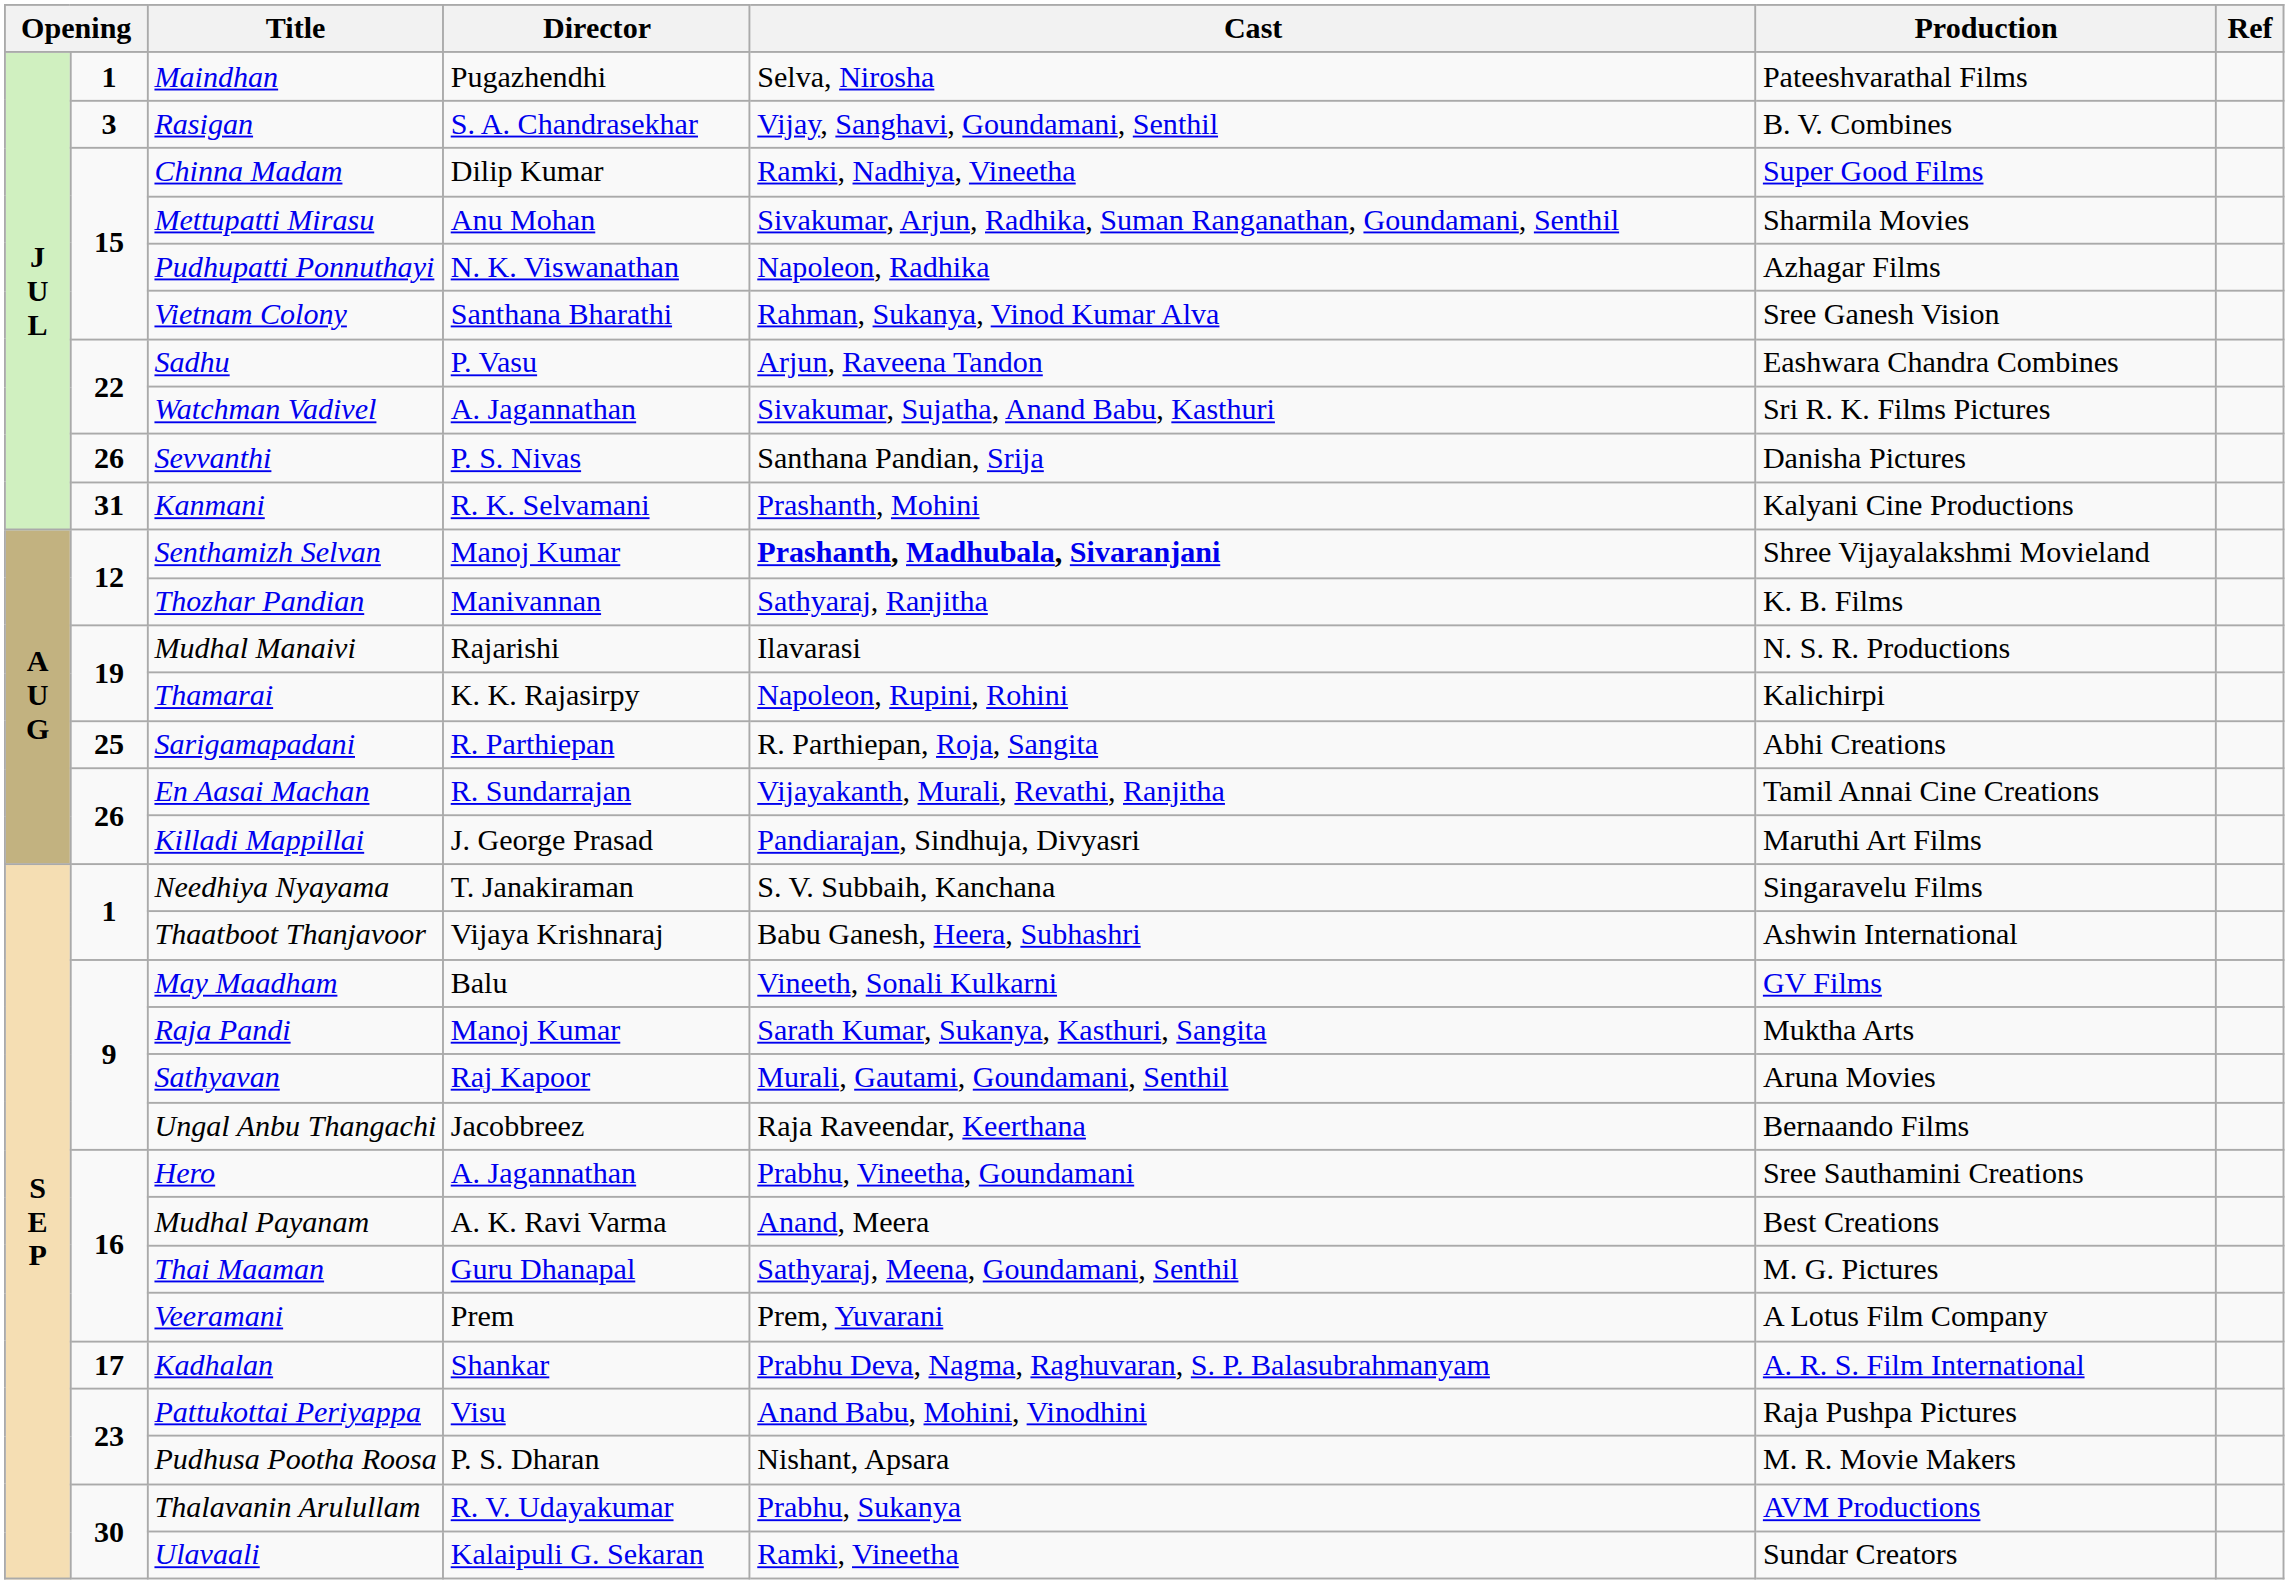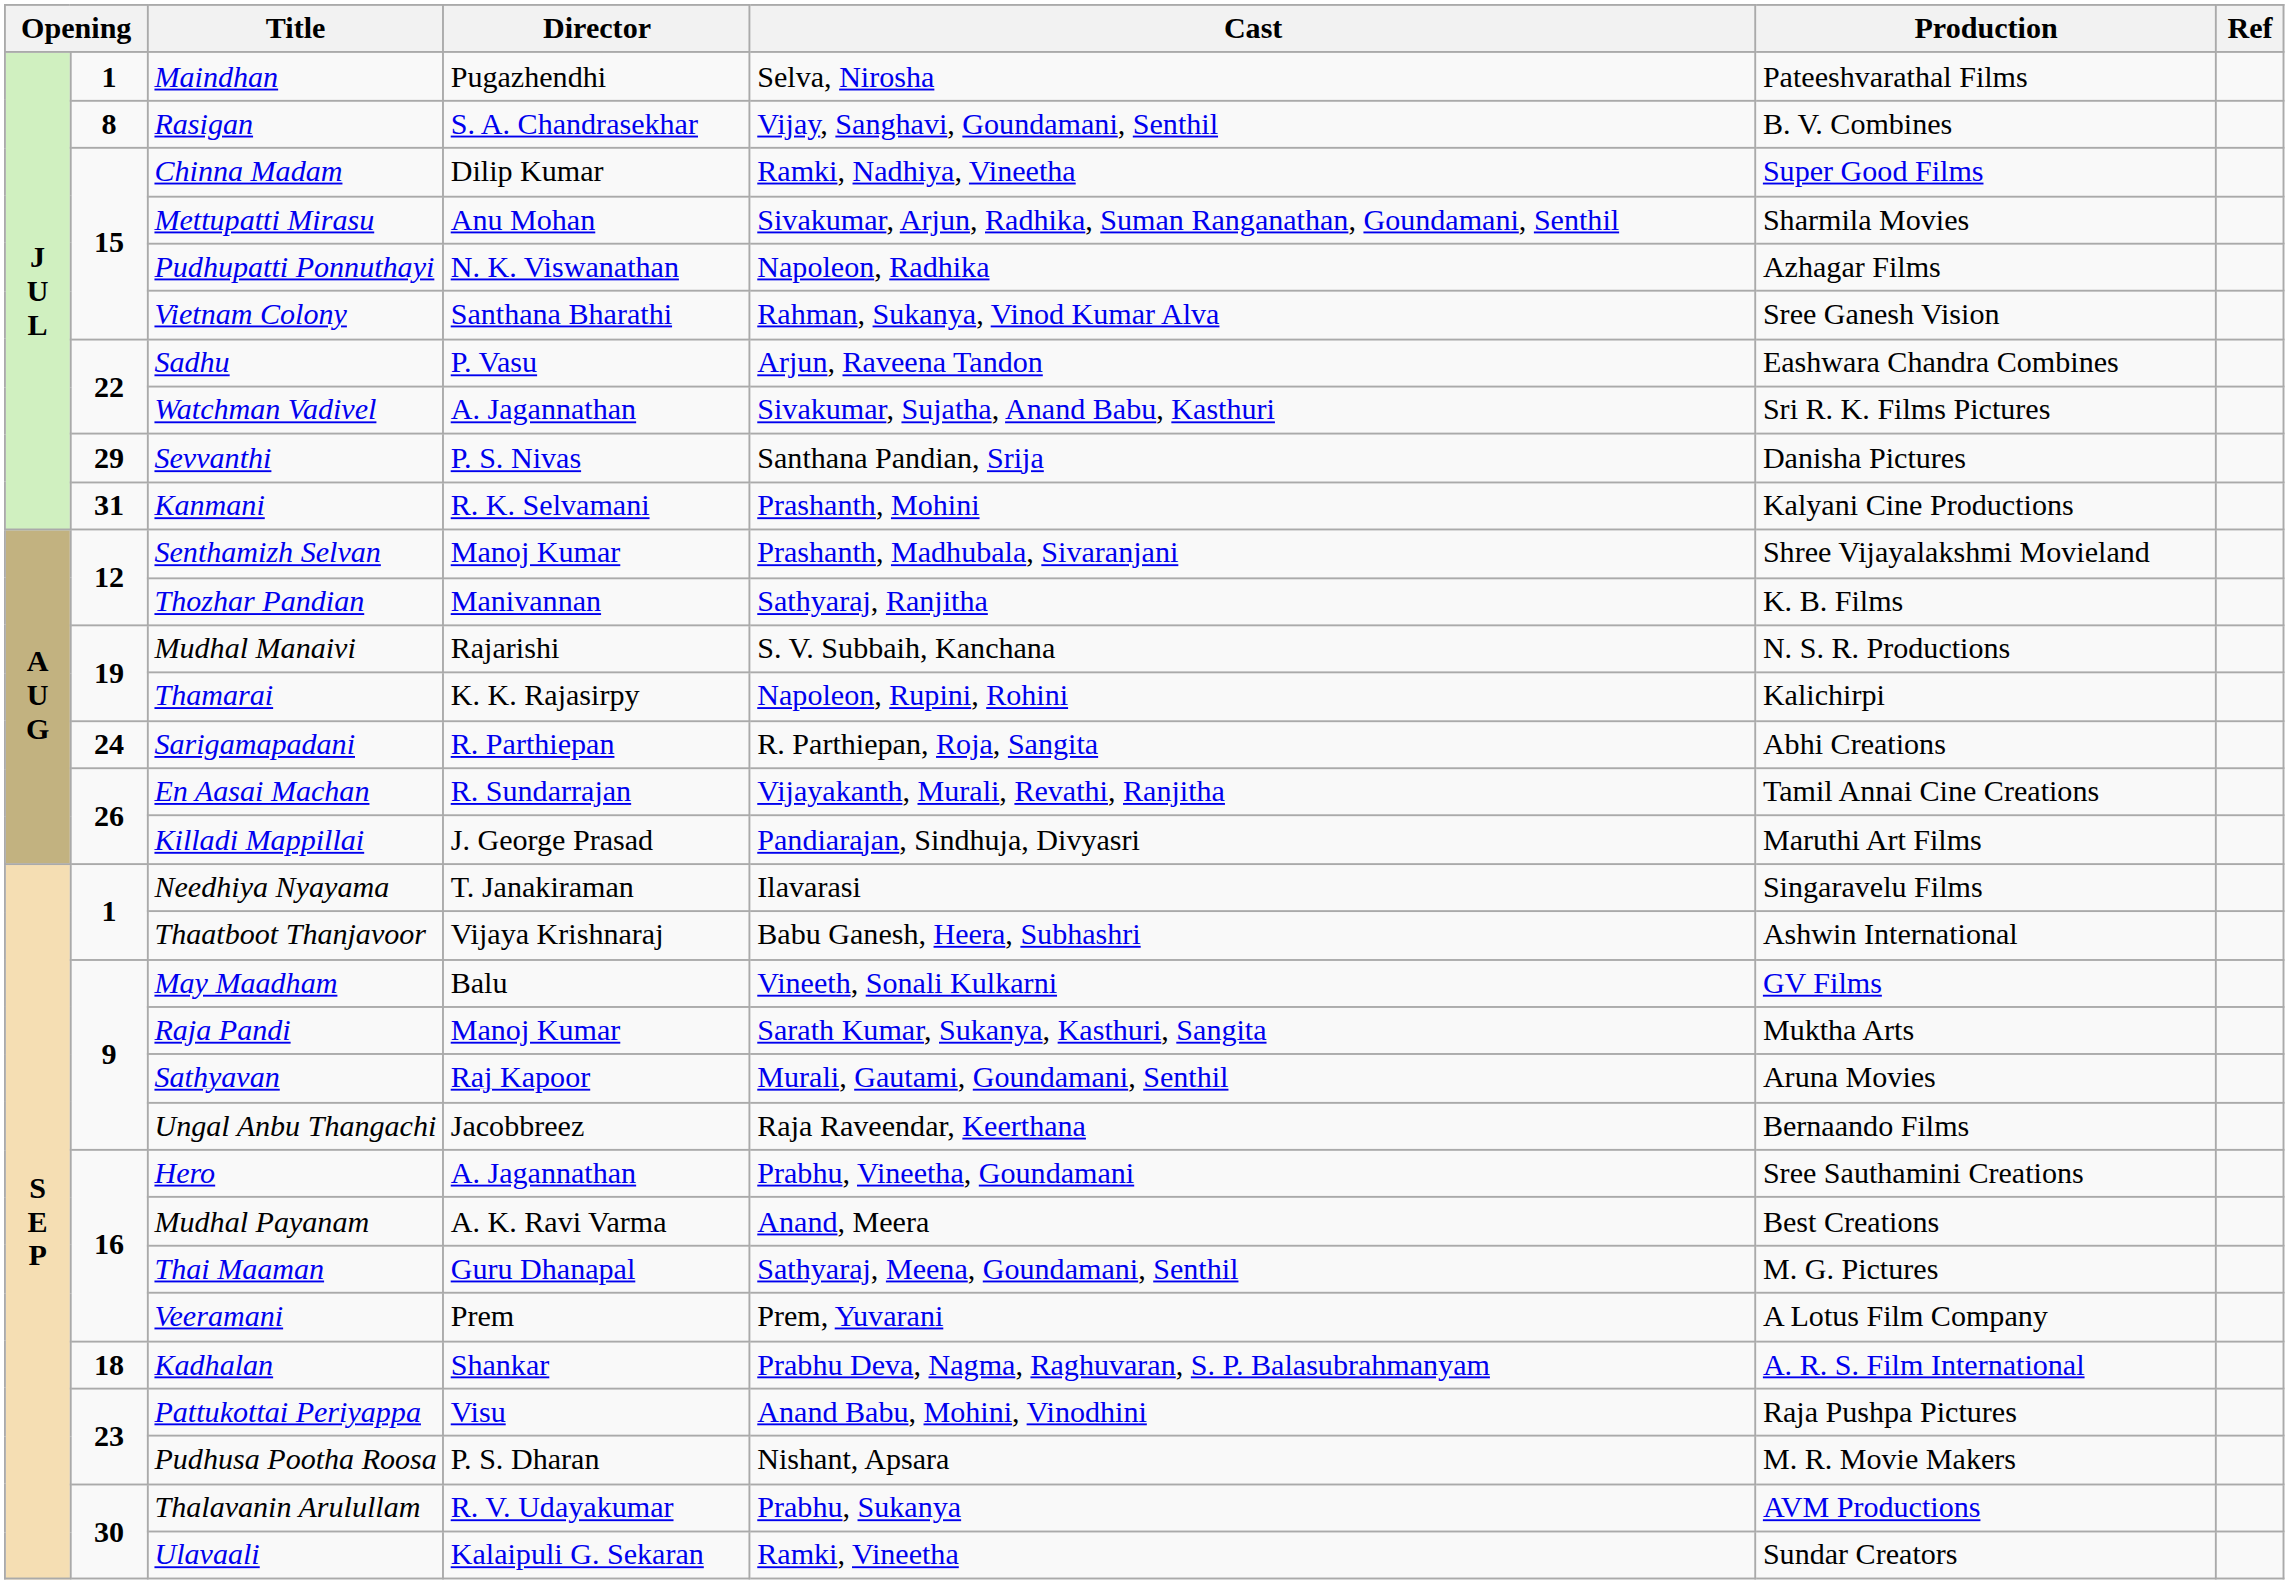(109, 123) 3 -> (109, 123) 8
(109, 457) 26 -> (109, 457) 29
(989, 553) bold -> (968, 553) normal
(809, 648) Ilavarasi -> (906, 648) S. V. Subbaih, Kanchana
(109, 743) 25 -> (109, 743) 24
(906, 887) S. V. Subbaih, Kanchana -> (809, 887) Ilavarasi
(109, 1364) 17 -> (109, 1364) 18
